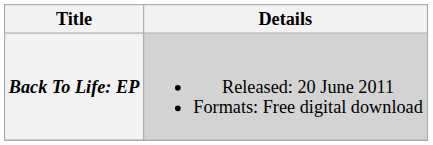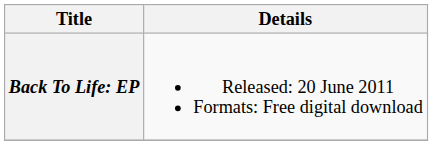(285, 97) lightgrey background -> (285, 97) no background
